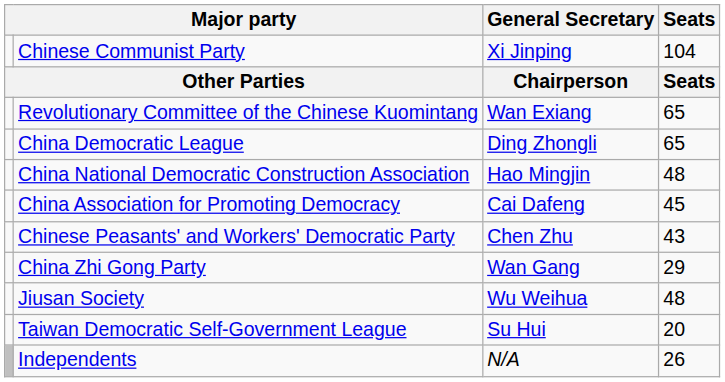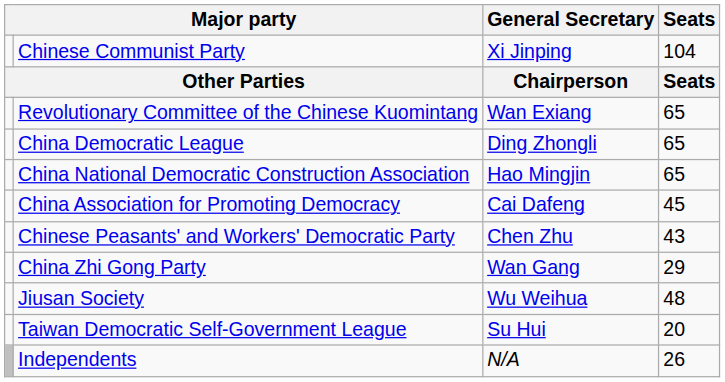(674, 174) 48 -> (674, 174) 65
